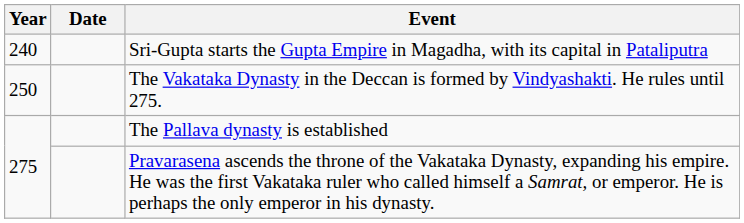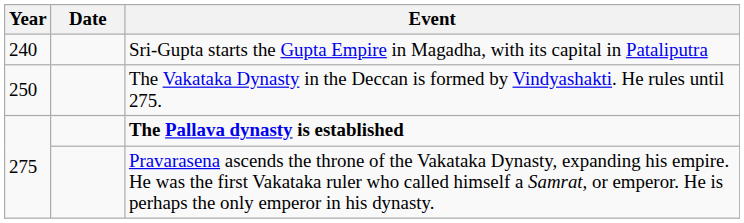(258, 130) normal -> (266, 130) bold
